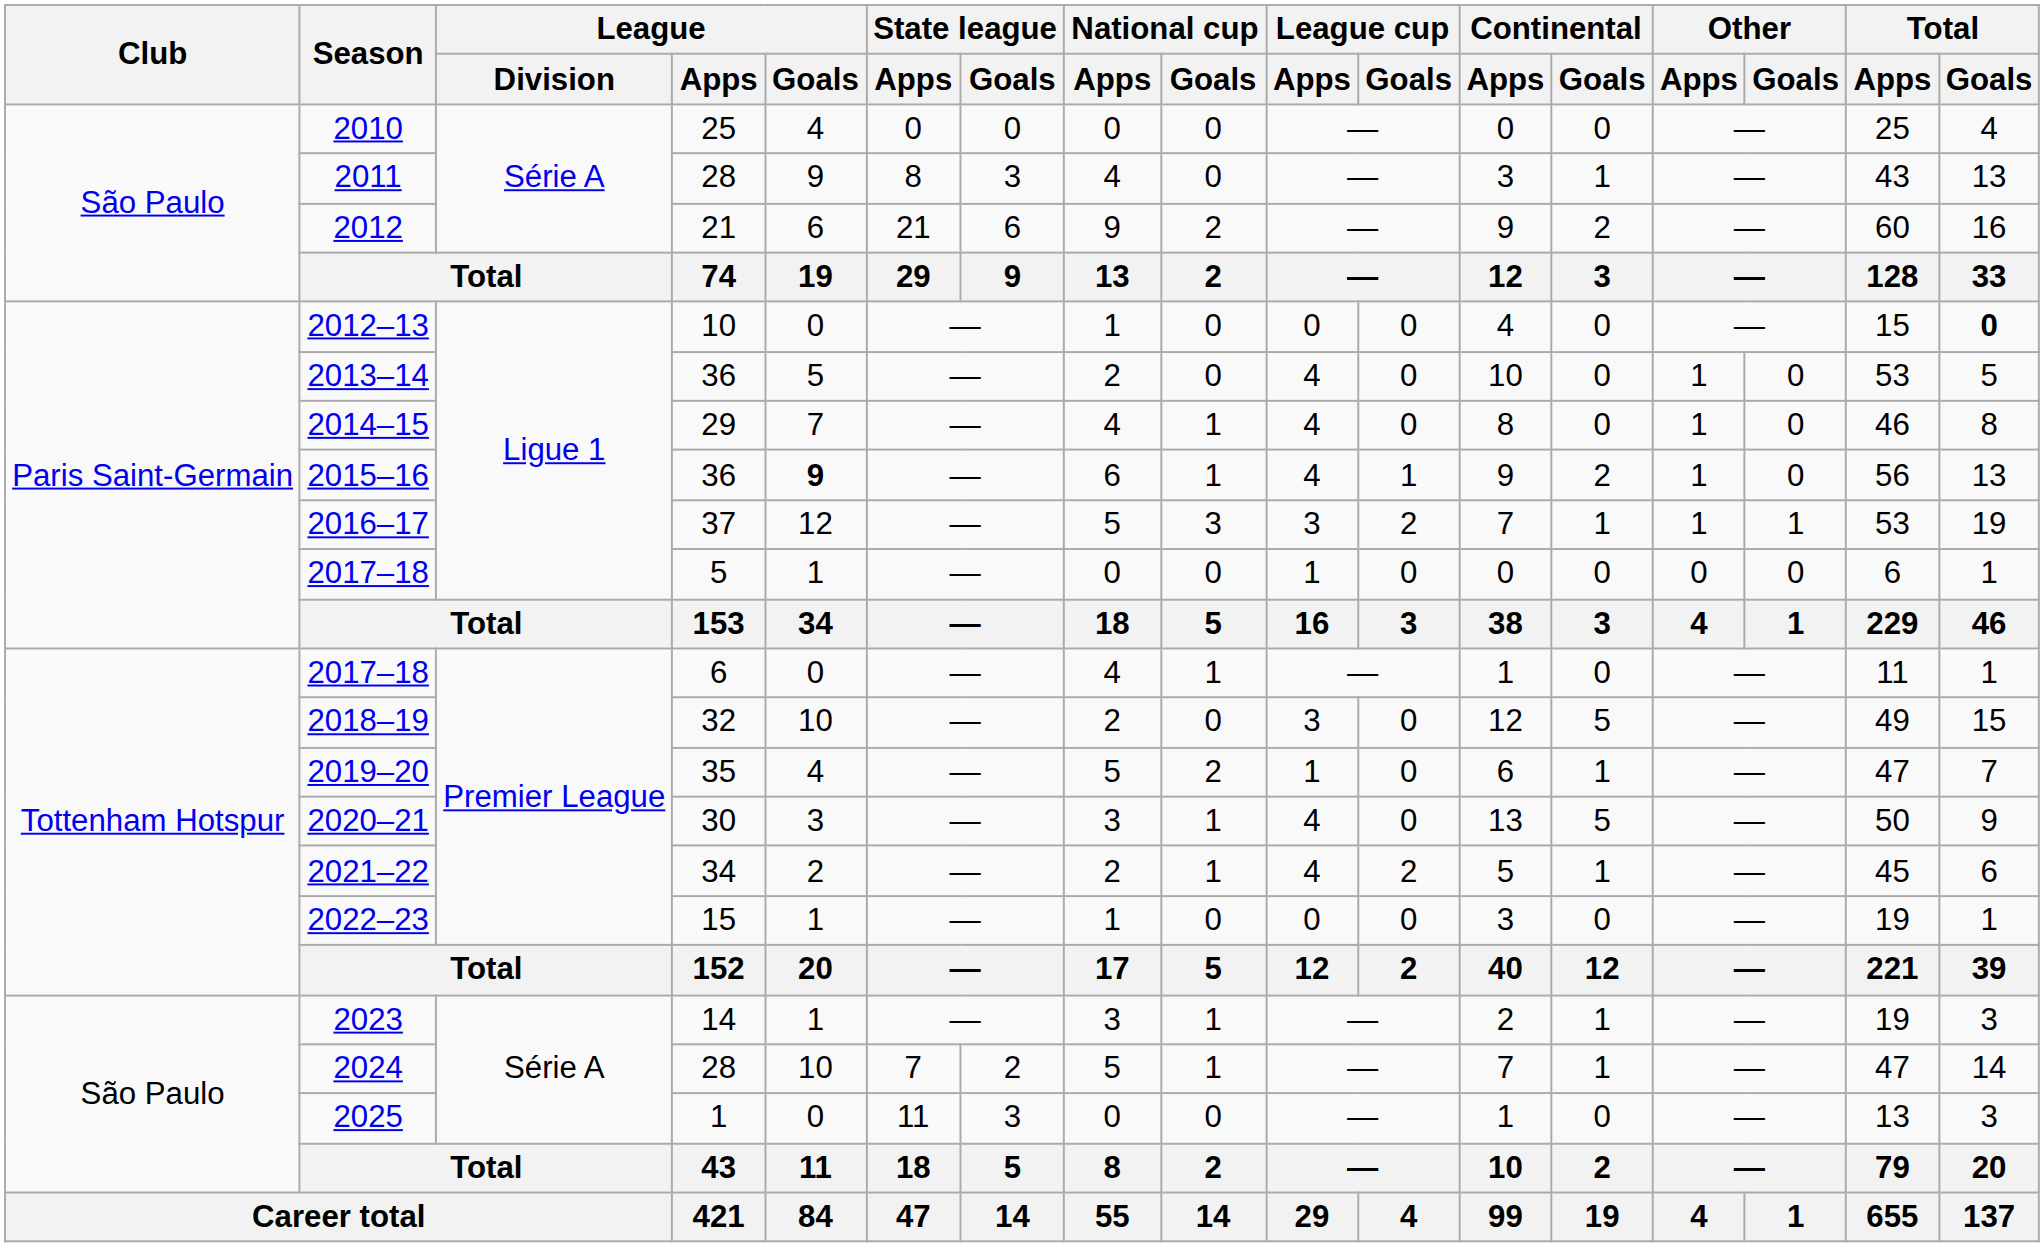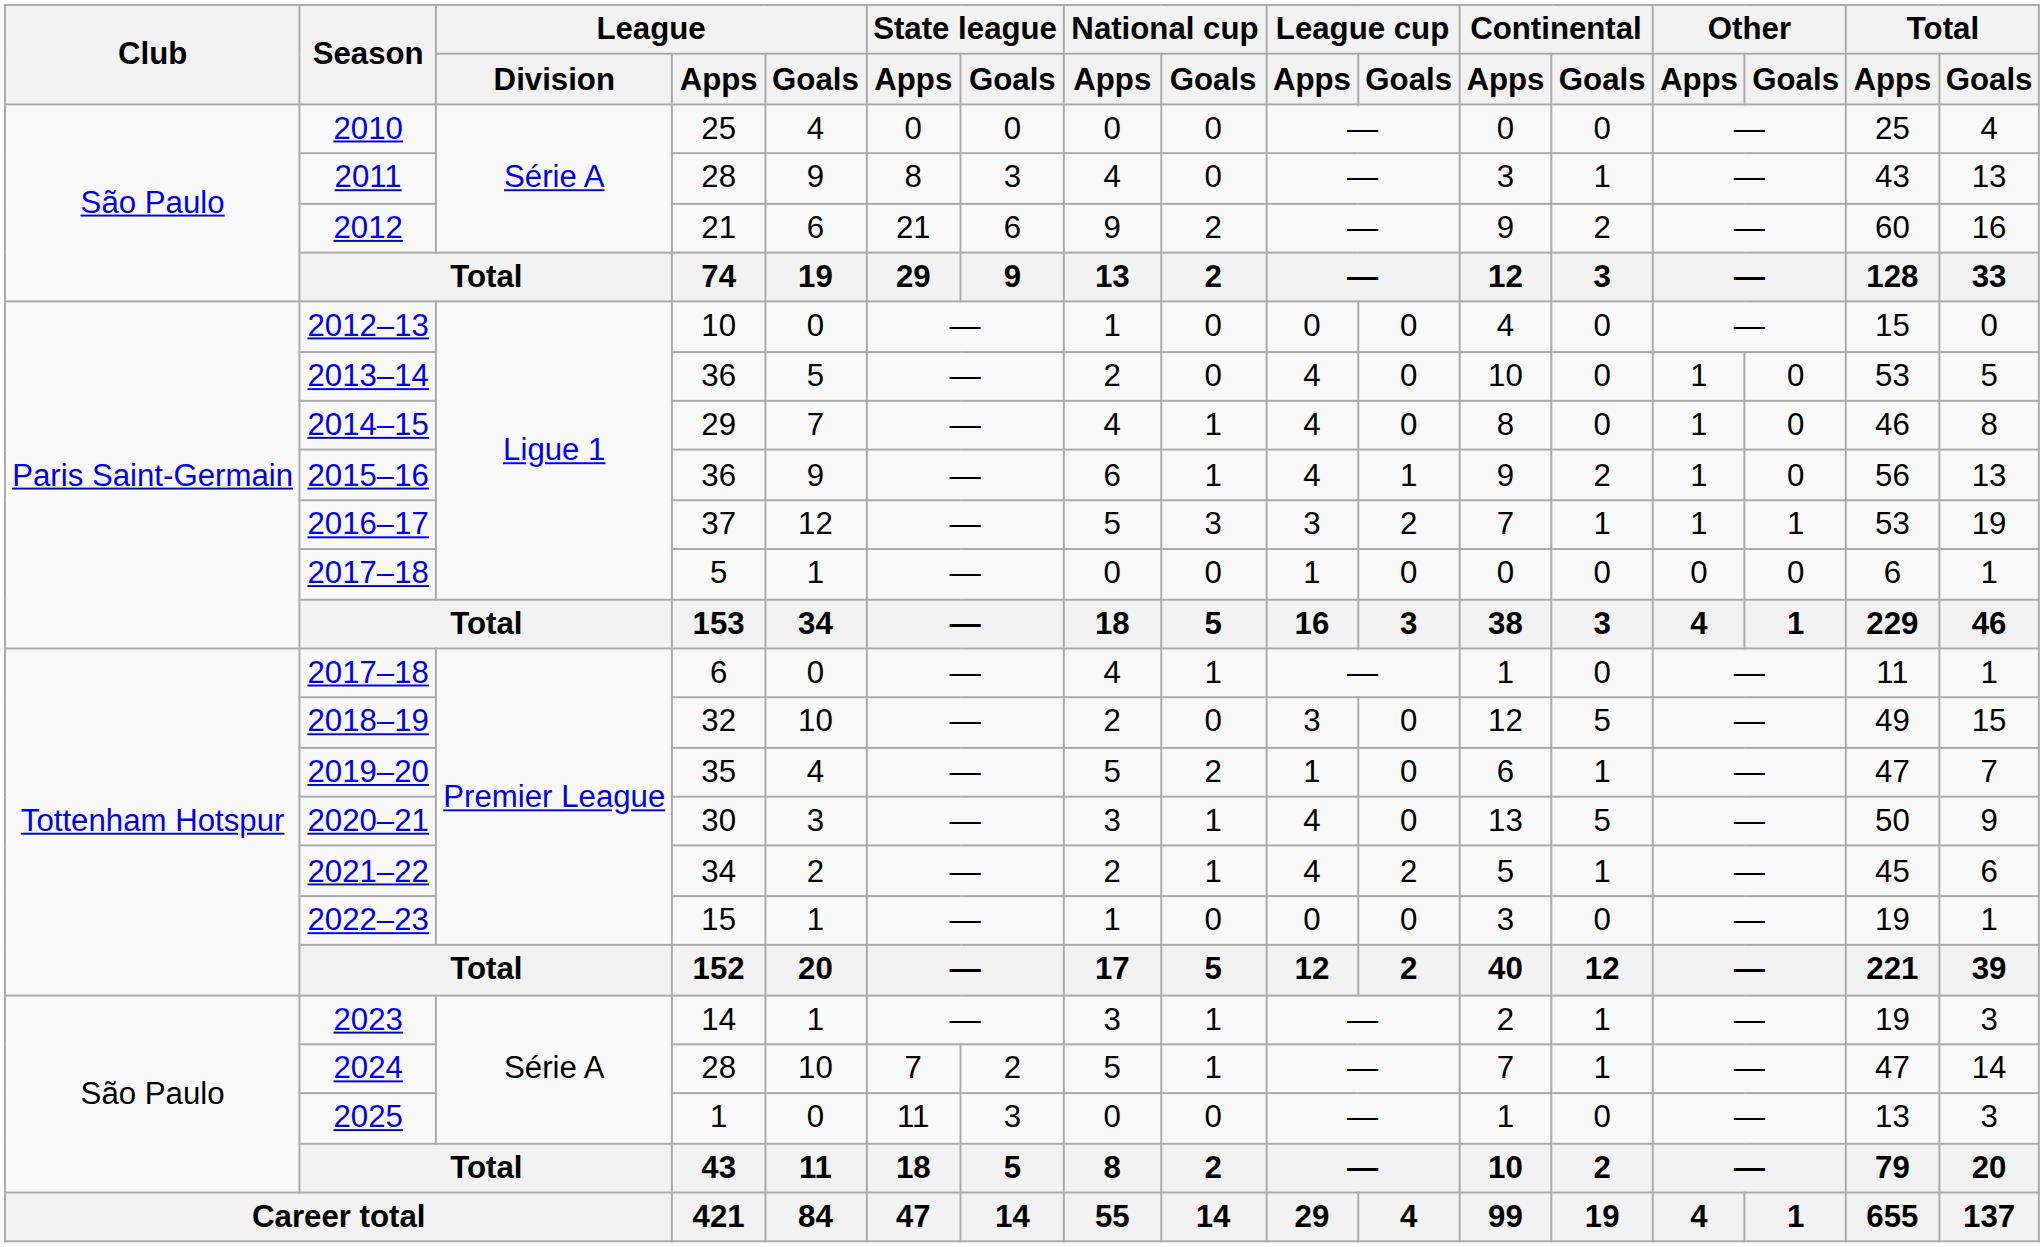(1989, 326) bold -> (1989, 326) normal
(815, 474) bold -> (815, 474) normal
